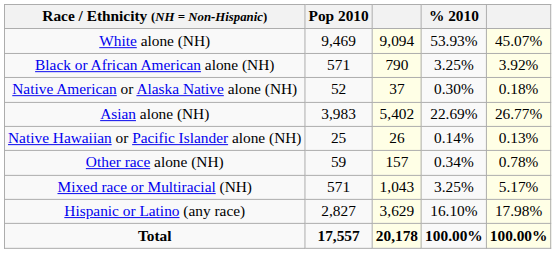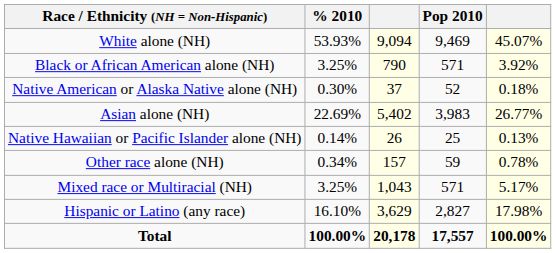columns swapped: (339, 16) <-> (454, 16)
